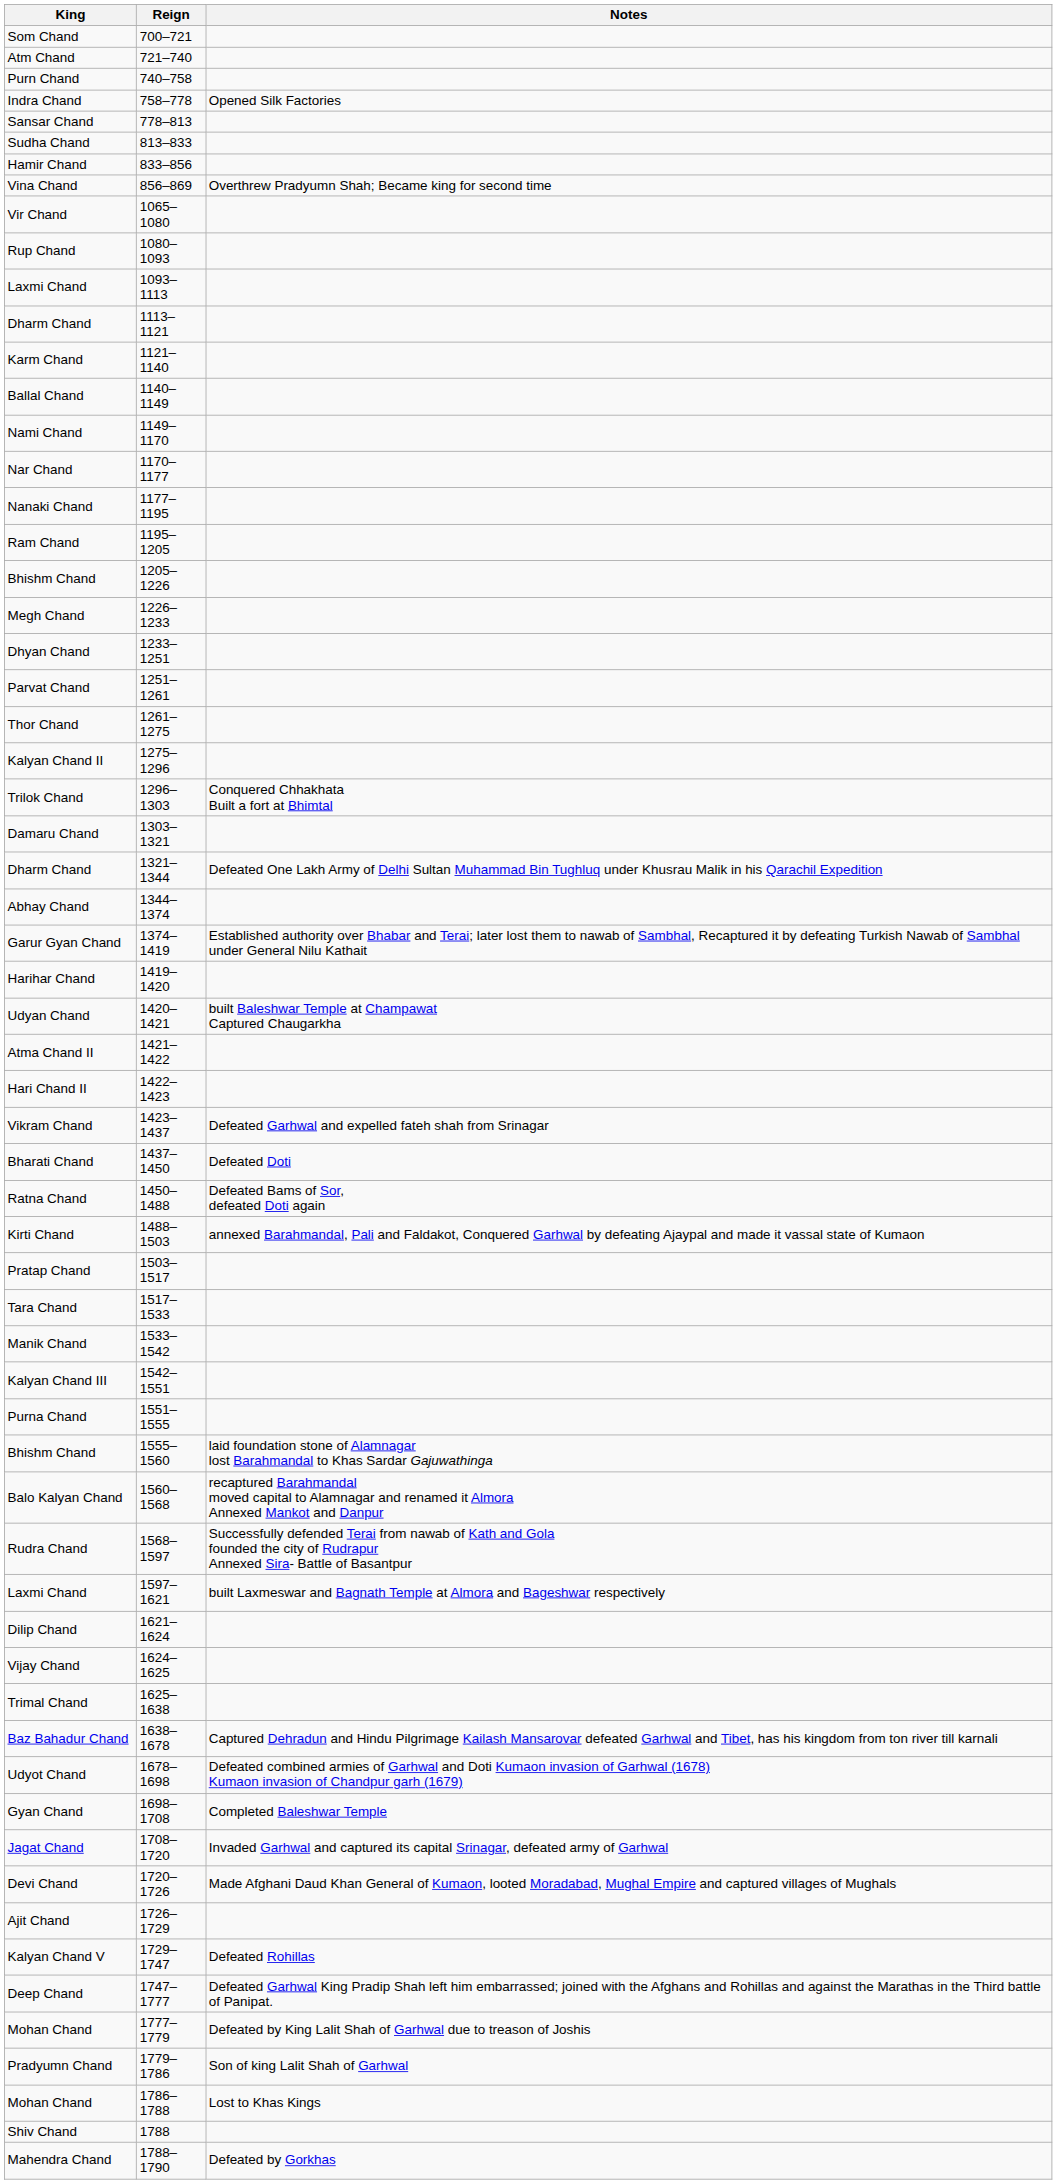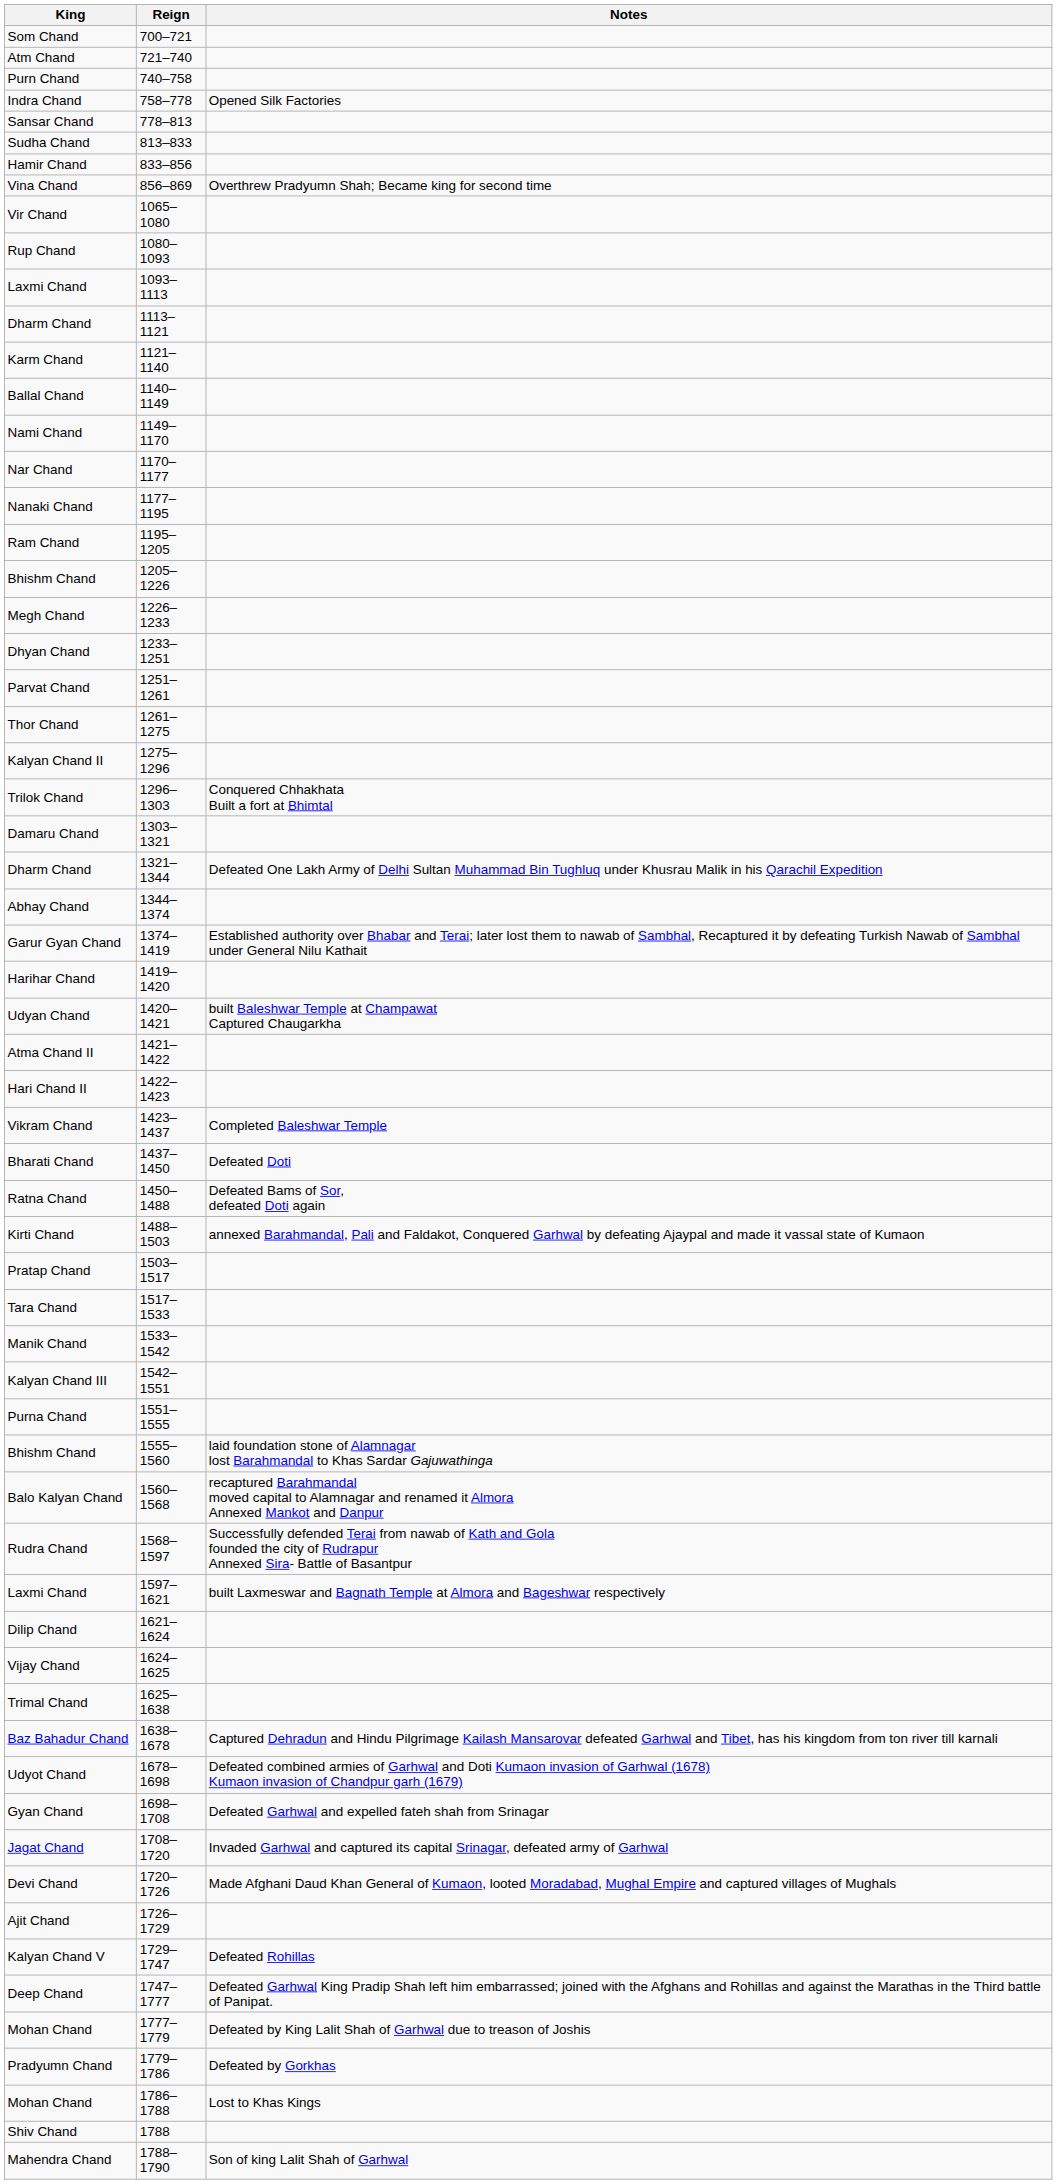(379, 1125) Defeated Garhwal and expelled fateh shah from Srinagar -> (298, 1125) Completed Baleshwar Temple
(298, 1811) Completed Baleshwar Temple -> (379, 1811) Defeated Garhwal and expelled fateh shah from Srinagar
(308, 2066) Son of king Lalit Shah of Garhwal -> (272, 2066) Defeated by Gorkhas
(272, 2160) Defeated by Gorkhas -> (308, 2160) Son of king Lalit Shah of Garhwal
